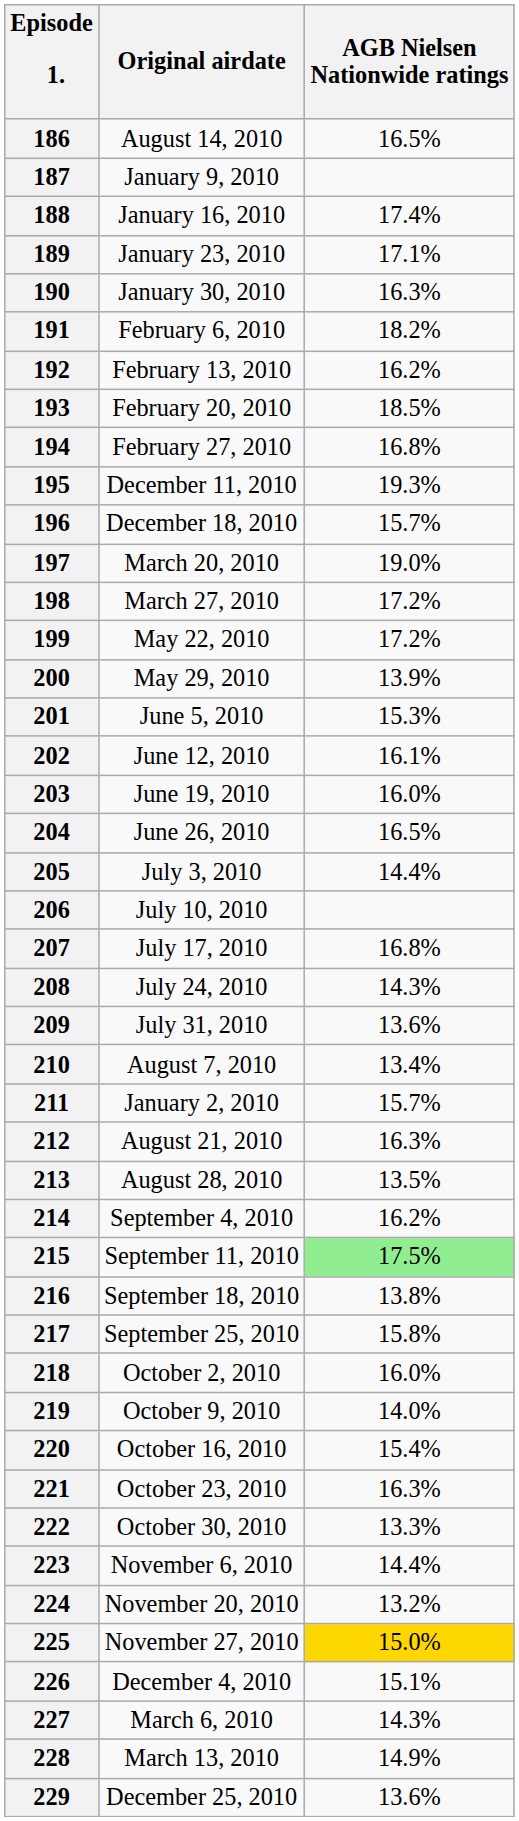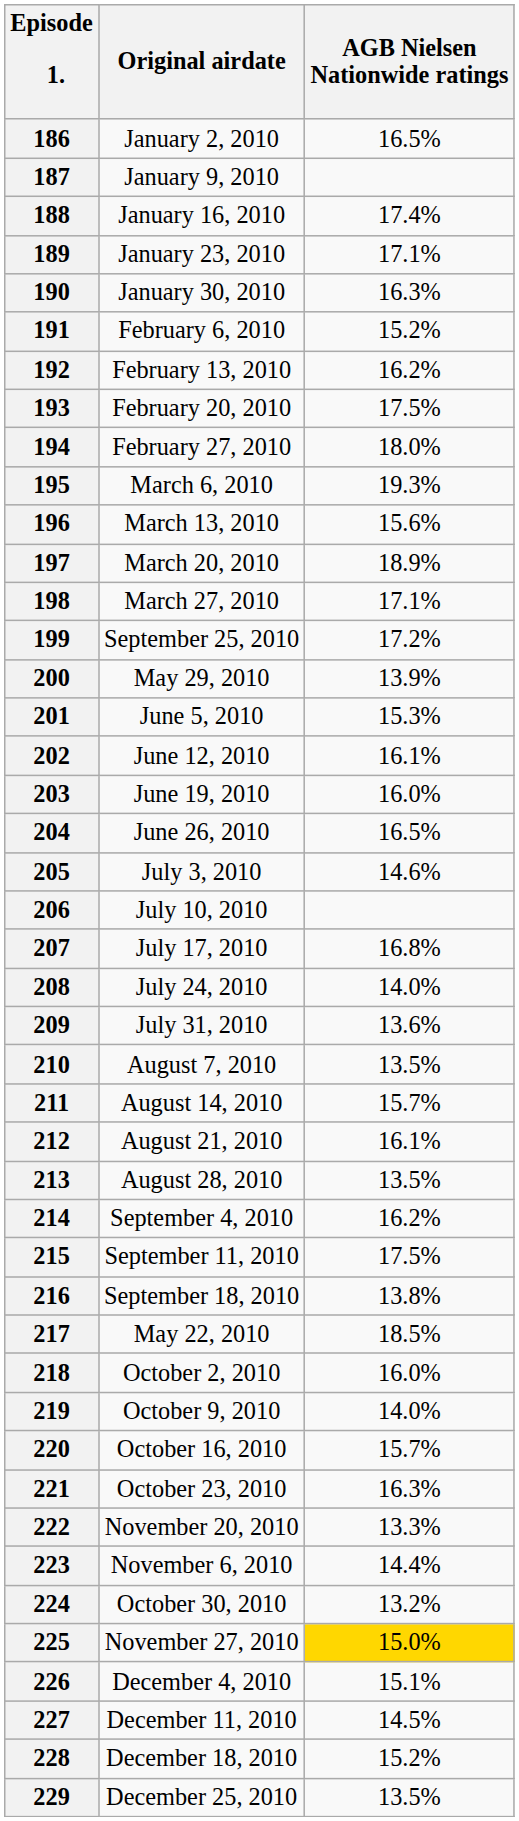(202, 138) August 14, 2010 -> (202, 138) January 2, 2010
(409, 331) 18.2% -> (409, 331) 15.2%
(409, 408) 18.5% -> (409, 408) 17.5%
(409, 446) 16.8% -> (409, 446) 18.0%
(202, 485) December 11, 2010 -> (202, 485) March 6, 2010
(202, 524) December 18, 2010 -> (202, 524) March 13, 2010
(409, 524) 15.7% -> (409, 524) 15.6%
(409, 562) 19.0% -> (409, 562) 18.9%
(409, 601) 17.2% -> (409, 601) 17.1%
(202, 639) May 22, 2010 -> (202, 639) September 25, 2010
(409, 871) 14.4% -> (409, 871) 14.6%
(409, 986) 14.3% -> (409, 986) 14.0%
(409, 1064) 13.4% -> (409, 1064) 13.5%
(202, 1102) January 2, 2010 -> (202, 1102) August 14, 2010
(409, 1141) 16.3% -> (409, 1141) 16.1%
(409, 1256) lightgreen background -> (409, 1256) no background
(202, 1334) September 25, 2010 -> (202, 1334) May 22, 2010
(409, 1334) 15.8% -> (409, 1334) 18.5%
(409, 1449) 15.4% -> (409, 1449) 15.7%
(202, 1526) October 30, 2010 -> (202, 1526) November 20, 2010
(202, 1604) November 20, 2010 -> (202, 1604) October 30, 2010
(202, 1719) March 6, 2010 -> (202, 1719) December 11, 2010
(409, 1719) 14.3% -> (409, 1719) 14.5%
(202, 1758) March 13, 2010 -> (202, 1758) December 18, 2010
(409, 1758) 14.9% -> (409, 1758) 15.2%
(409, 1796) 13.6% -> (409, 1796) 13.5%
